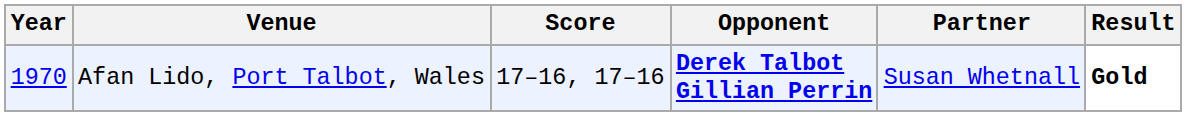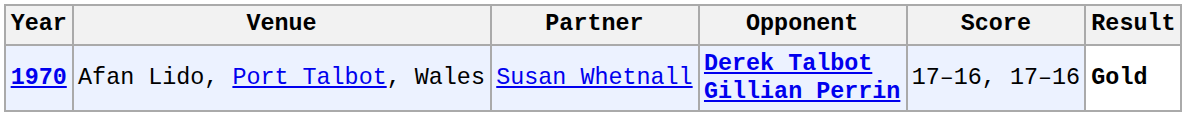columns swapped: (982, 24) <-> (580, 24)
(39, 78) normal -> (39, 78) bold
